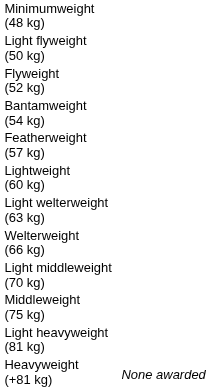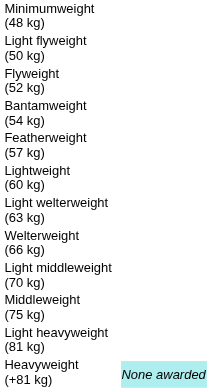(164, 374) no background -> (164, 374) paleturquoise background
